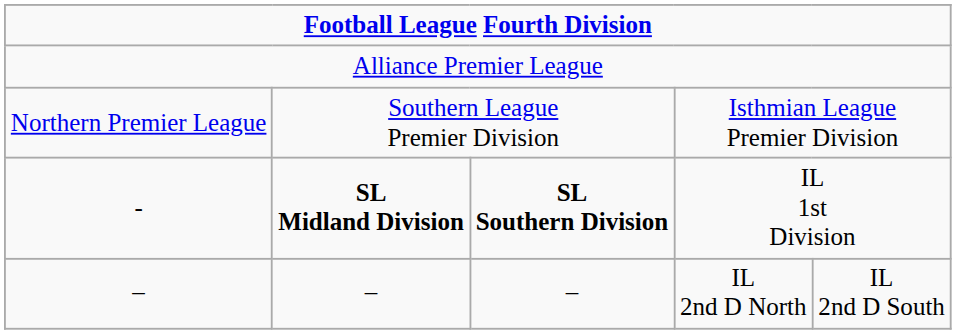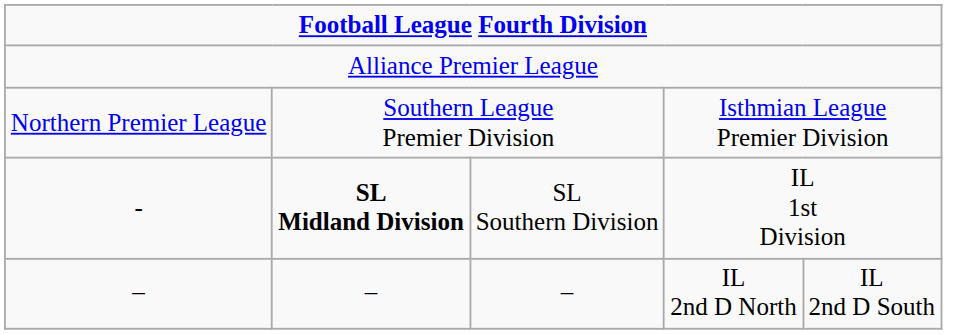(572, 207) bold -> (567, 207) normal
